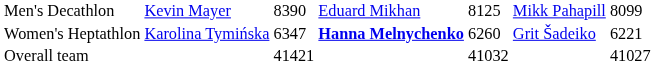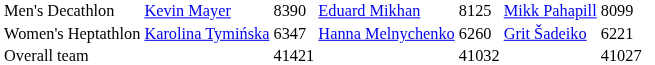(391, 33) bold -> (387, 33) normal
